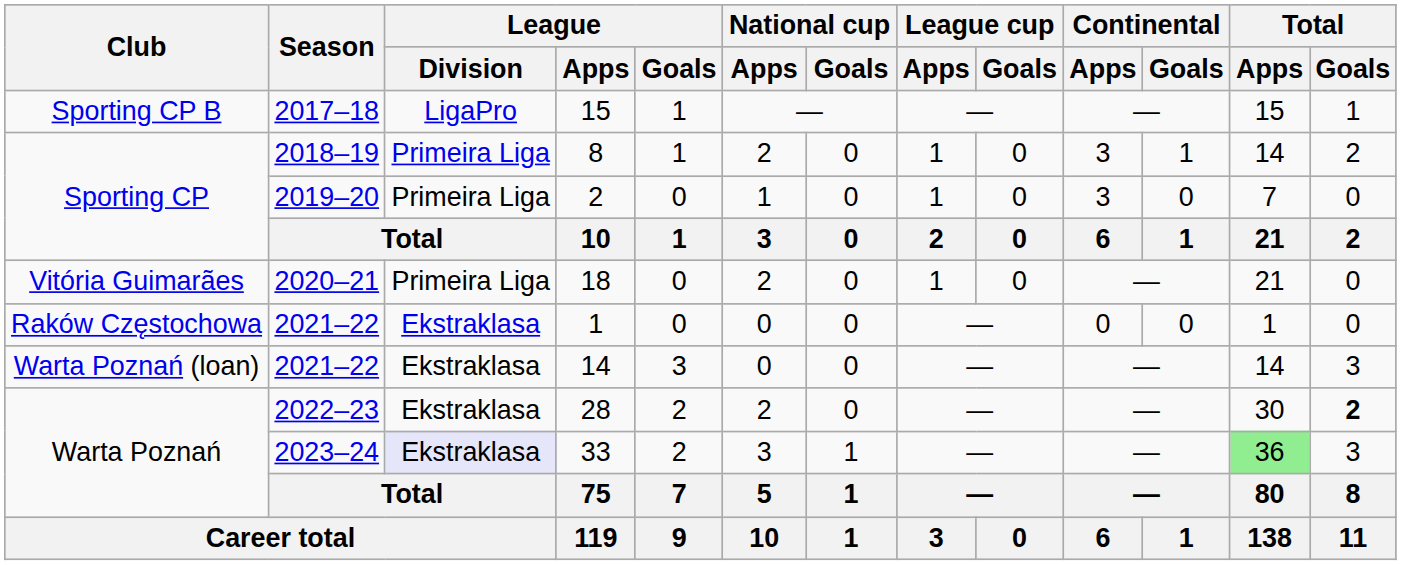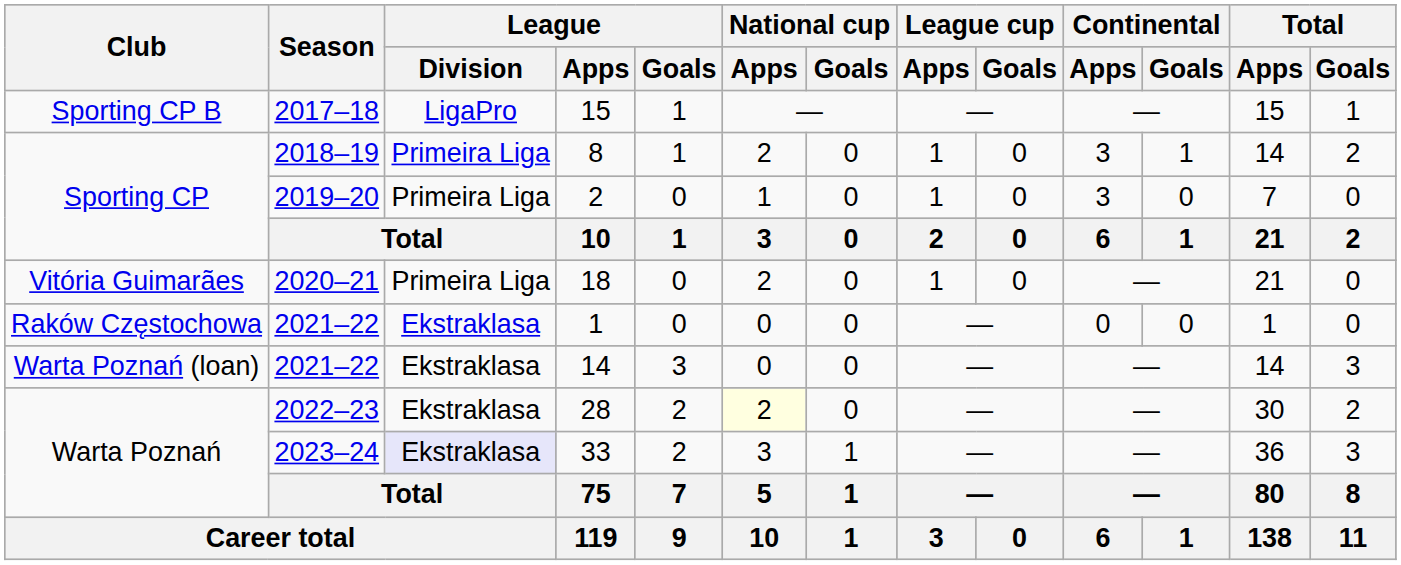(764, 409) no background -> (764, 409) lightyellow background
(1353, 409) bold -> (1353, 409) normal
(1270, 452) lightgreen background -> (1270, 452) no background
